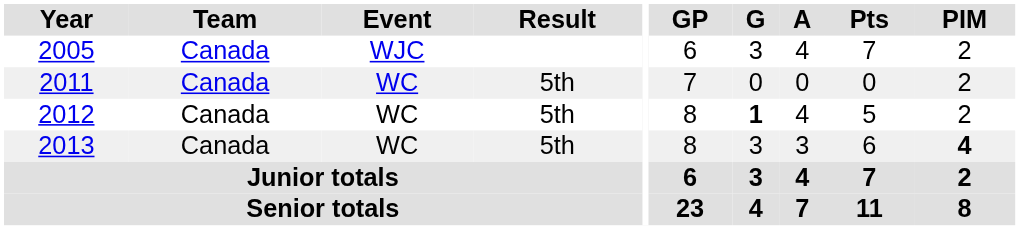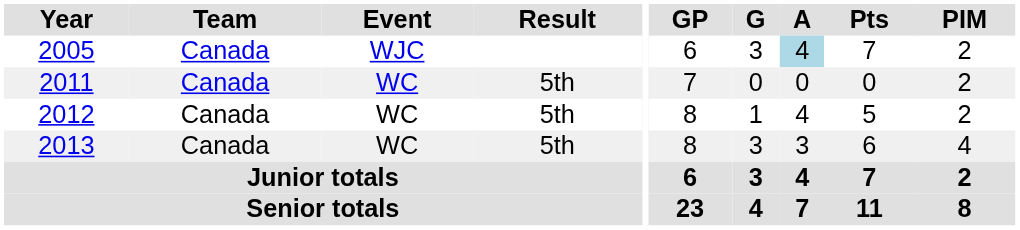(802, 51) no background -> (802, 51) lightblue background
(756, 114) bold -> (756, 114) normal
(965, 145) bold -> (965, 145) normal
